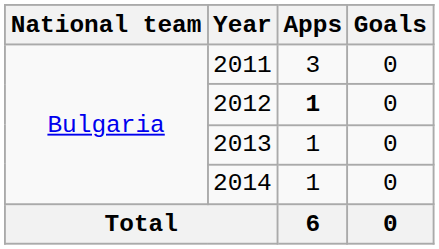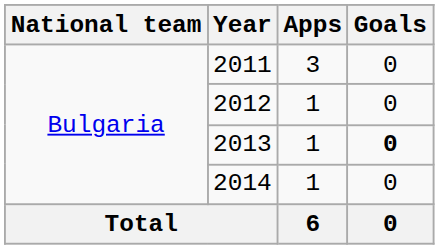(313, 105) bold -> (313, 105) normal
(390, 144) normal -> (390, 144) bold
